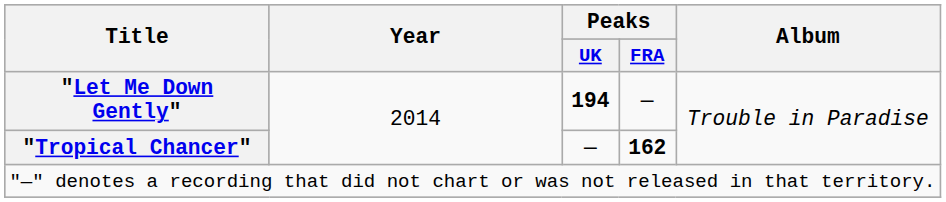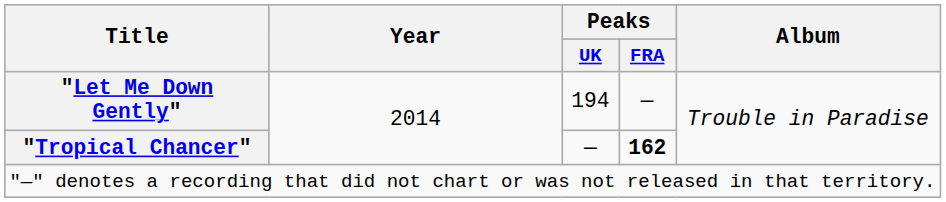(590, 101) bold -> (590, 101) normal
